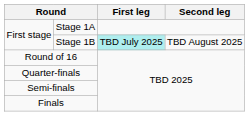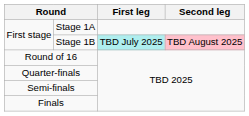(205, 42) no background -> (205, 42) pink background
